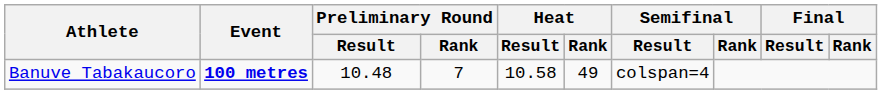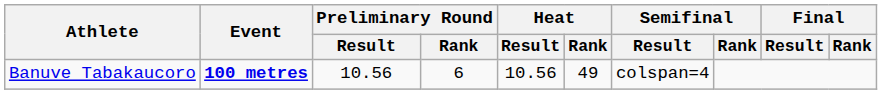(366, 74) 10.48 -> (366, 74) 10.56
(459, 74) 7 -> (459, 74) 6
(531, 74) 10.58 -> (531, 74) 10.56
